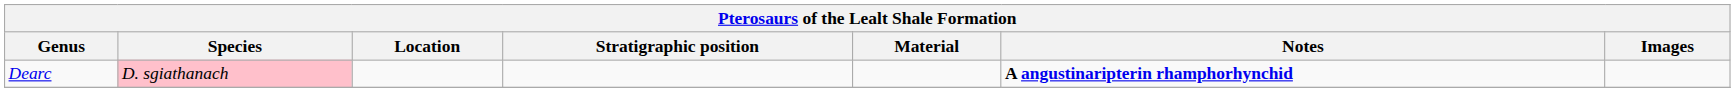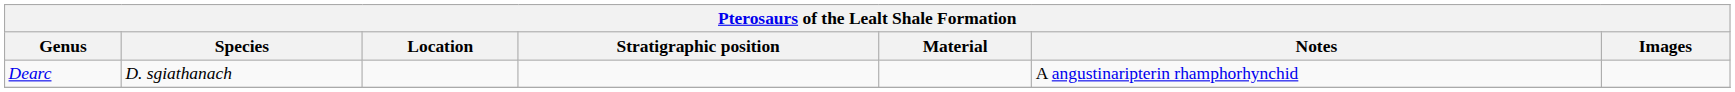(175, 73) pink background -> (179, 73) no background
(1149, 73) bold -> (1167, 73) normal
